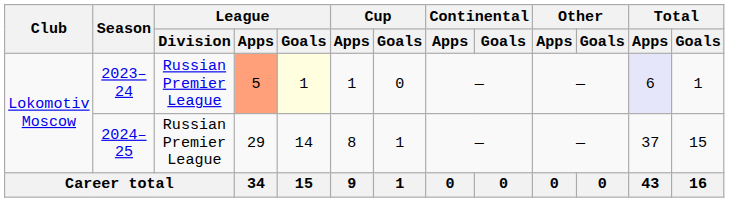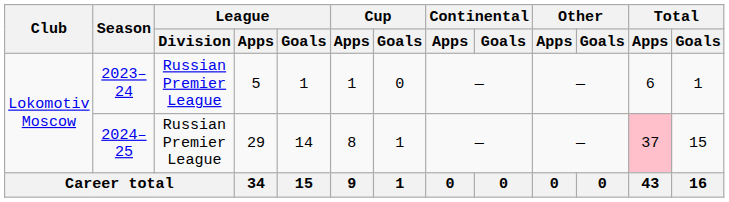(256, 83) lightsalmon background -> (256, 83) no background
(304, 83) lightyellow background -> (304, 83) no background
(650, 83) lavender background -> (650, 83) no background
(650, 143) no background -> (650, 143) pink background
